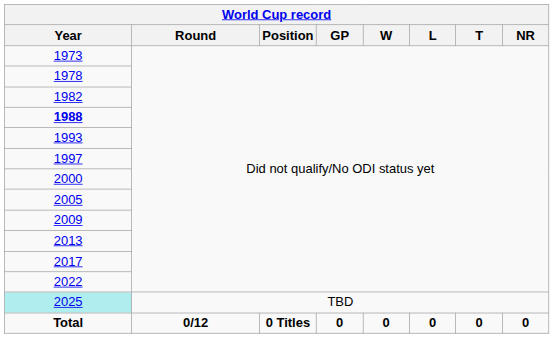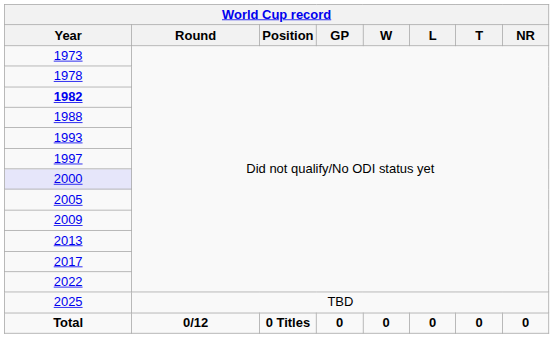(68, 96) normal -> (68, 96) bold
(68, 117) bold -> (68, 117) normal
(68, 179) no background -> (68, 179) lavender background
(68, 302) paleturquoise background -> (68, 302) no background
